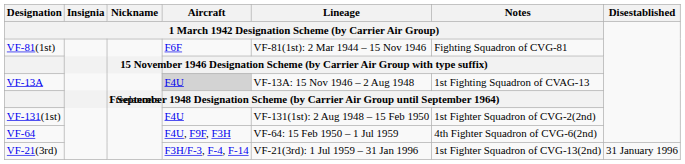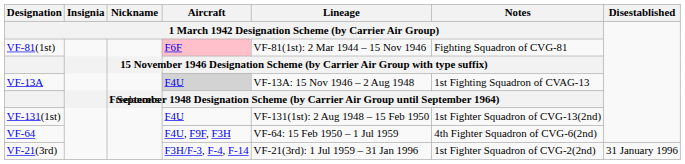(173, 47) no background -> (173, 47) pink background
(515, 116) 1st Fighter Squadron of CVG-2(2nd) -> (518, 116) 1st Fighter Squadron of CVG-13(2nd)
(518, 151) 1st Fighter Squadron of CVG-13(2nd) -> (515, 151) 1st Fighter Squadron of CVG-2(2nd)
